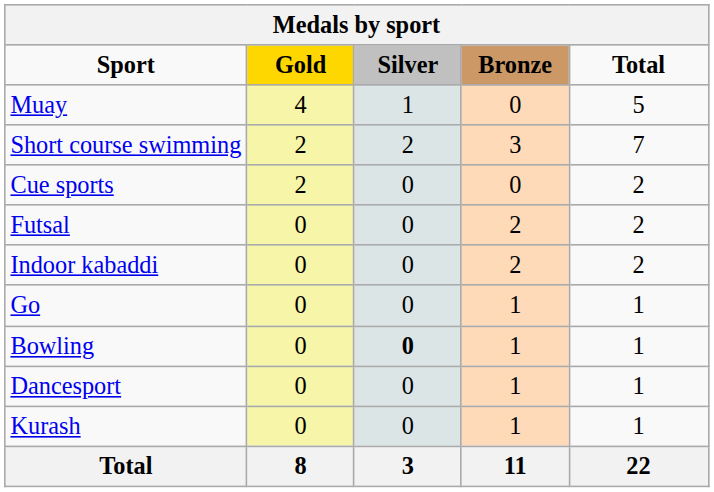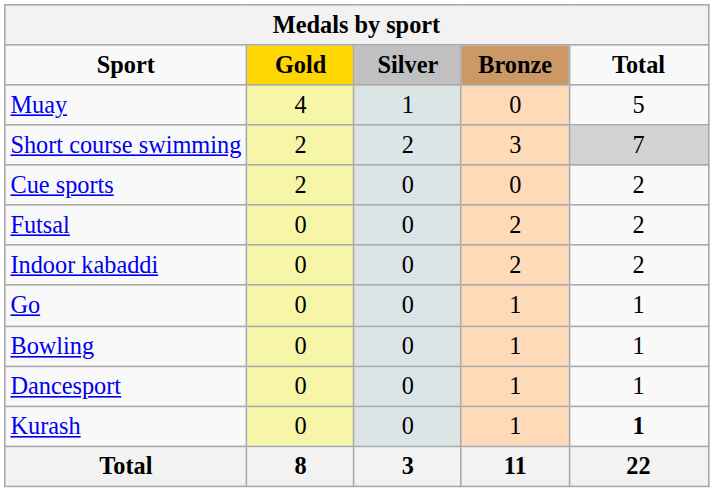(638, 145) no background -> (638, 145) lightgrey background
(408, 345) bold -> (408, 345) normal
(638, 425) normal -> (638, 425) bold
